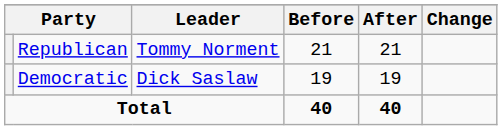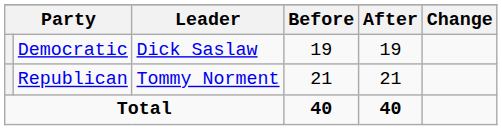rows swapped: (73, 50) <-> (73, 79)
